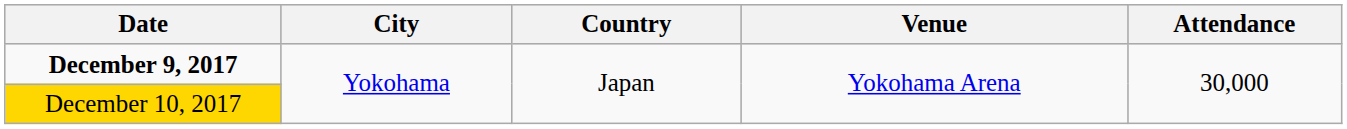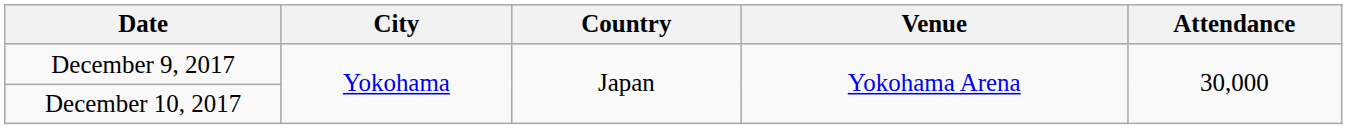(143, 63) bold -> (143, 63) normal
(143, 103) gold background -> (143, 103) no background
